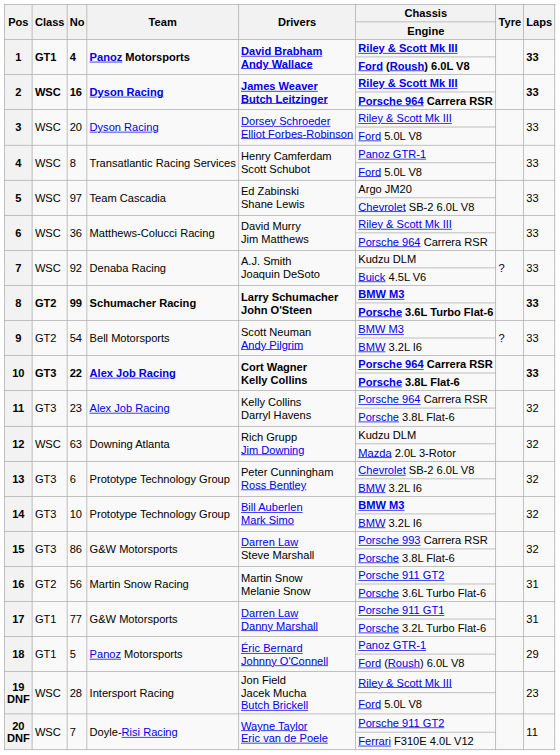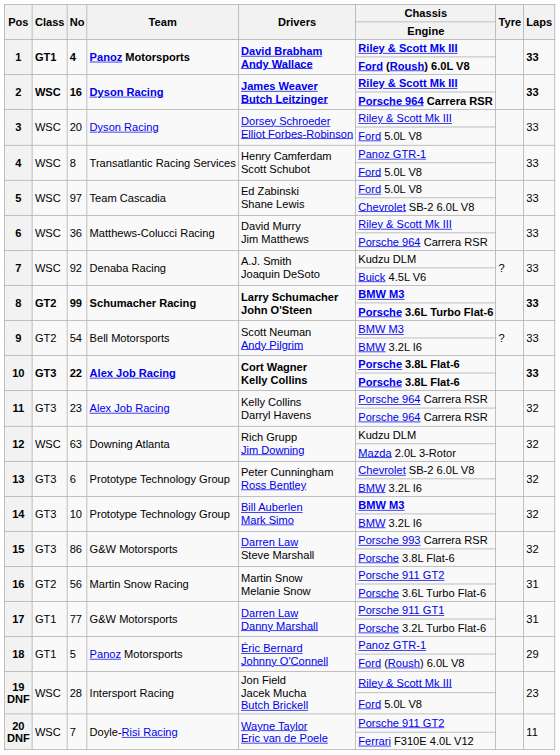(385, 189) Argo JM20 -> (390, 189) Ford 5.0L V8
(425, 365) Porsche 964 Carrera RSR -> (409, 365) Porsche 3.8L Flat-6
(406, 417) Porsche 3.8L Flat-6 -> (423, 417) Porsche 964 Carrera RSR
